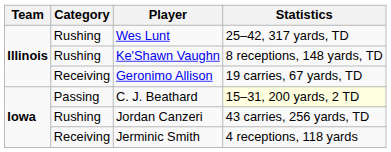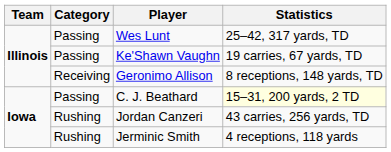(77, 35) Rushing -> (77, 35) Passing
(77, 56) Rushing -> (77, 56) Passing
(304, 56) 8 receptions, 148 yards, TD -> (294, 56) 19 carries, 67 yards, TD
(294, 76) 19 carries, 67 yards, TD -> (304, 76) 8 receptions, 148 yards, TD
(82, 137) Receiving -> (77, 137) Rushing
